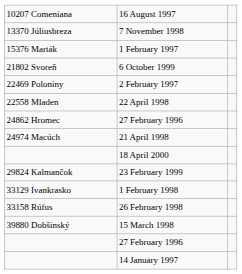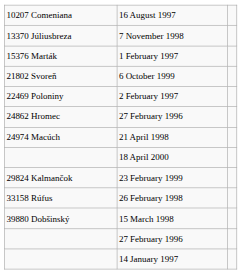- row: (32, 102)
- row: (39, 190)
